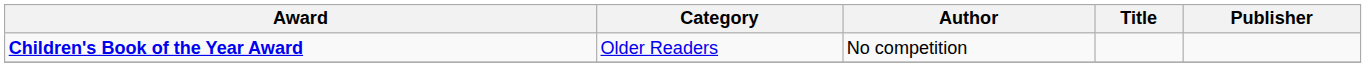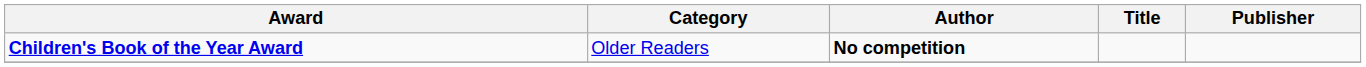(907, 47) normal -> (899, 47) bold
